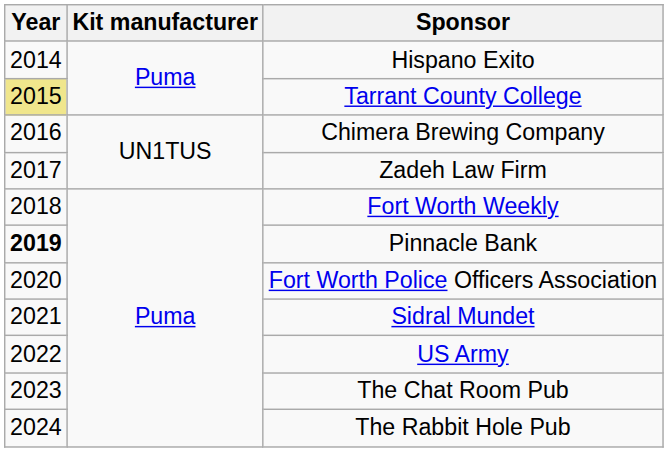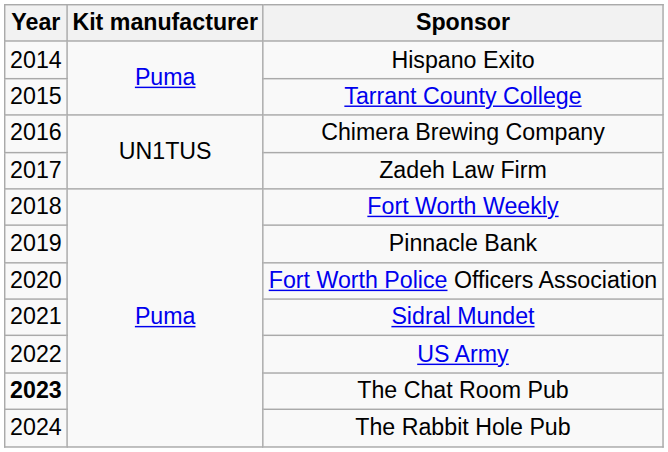(36, 96) khaki background -> (36, 96) no background
(36, 243) bold -> (36, 243) normal
(36, 390) normal -> (36, 390) bold
